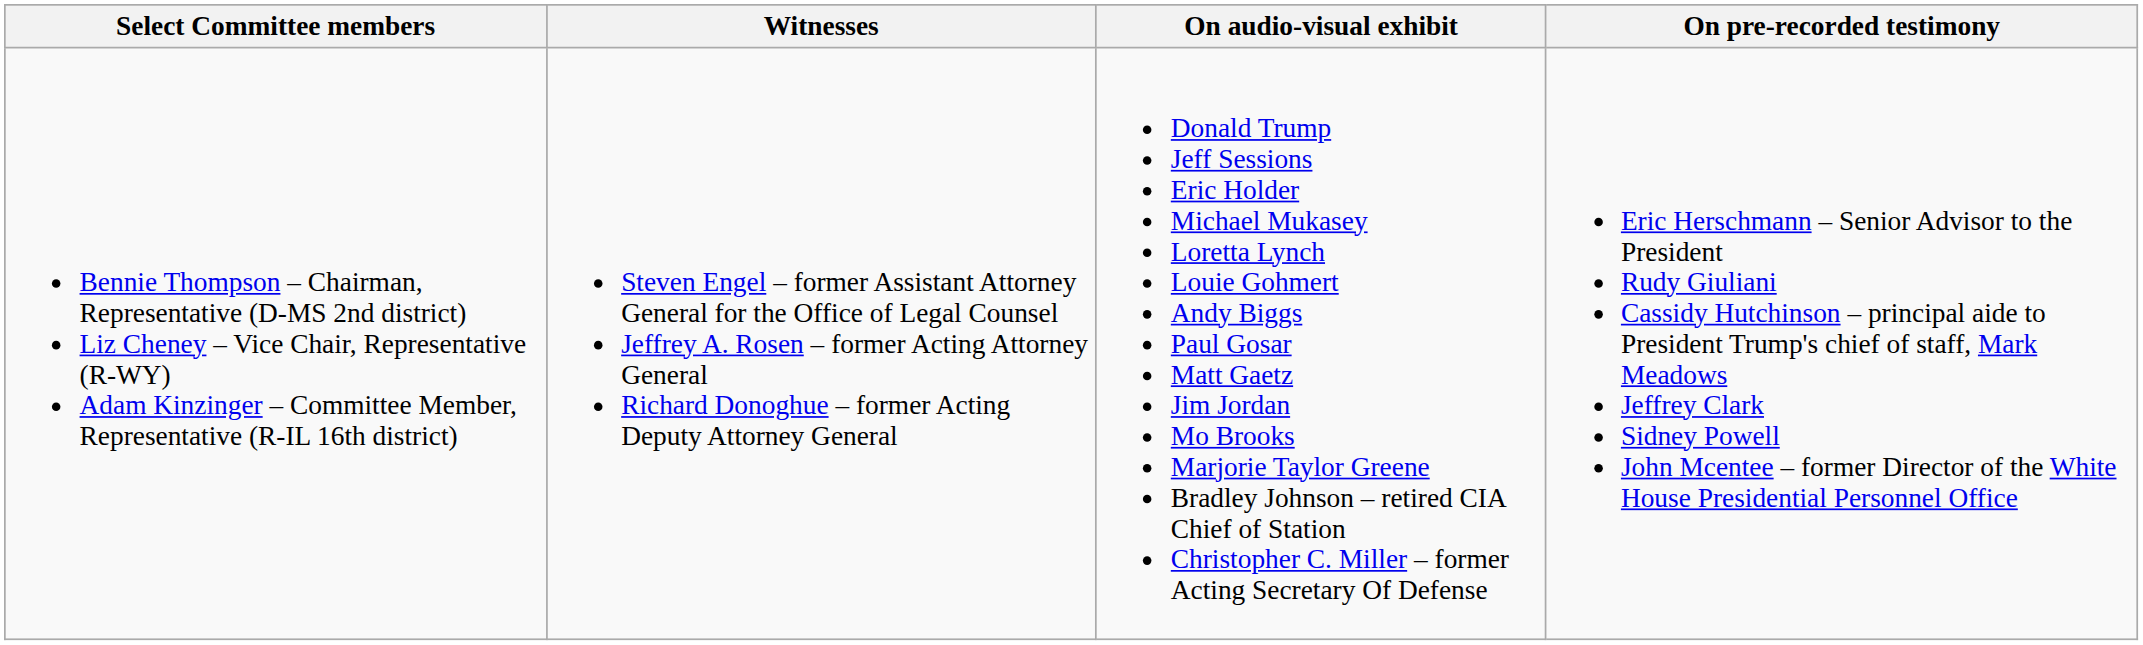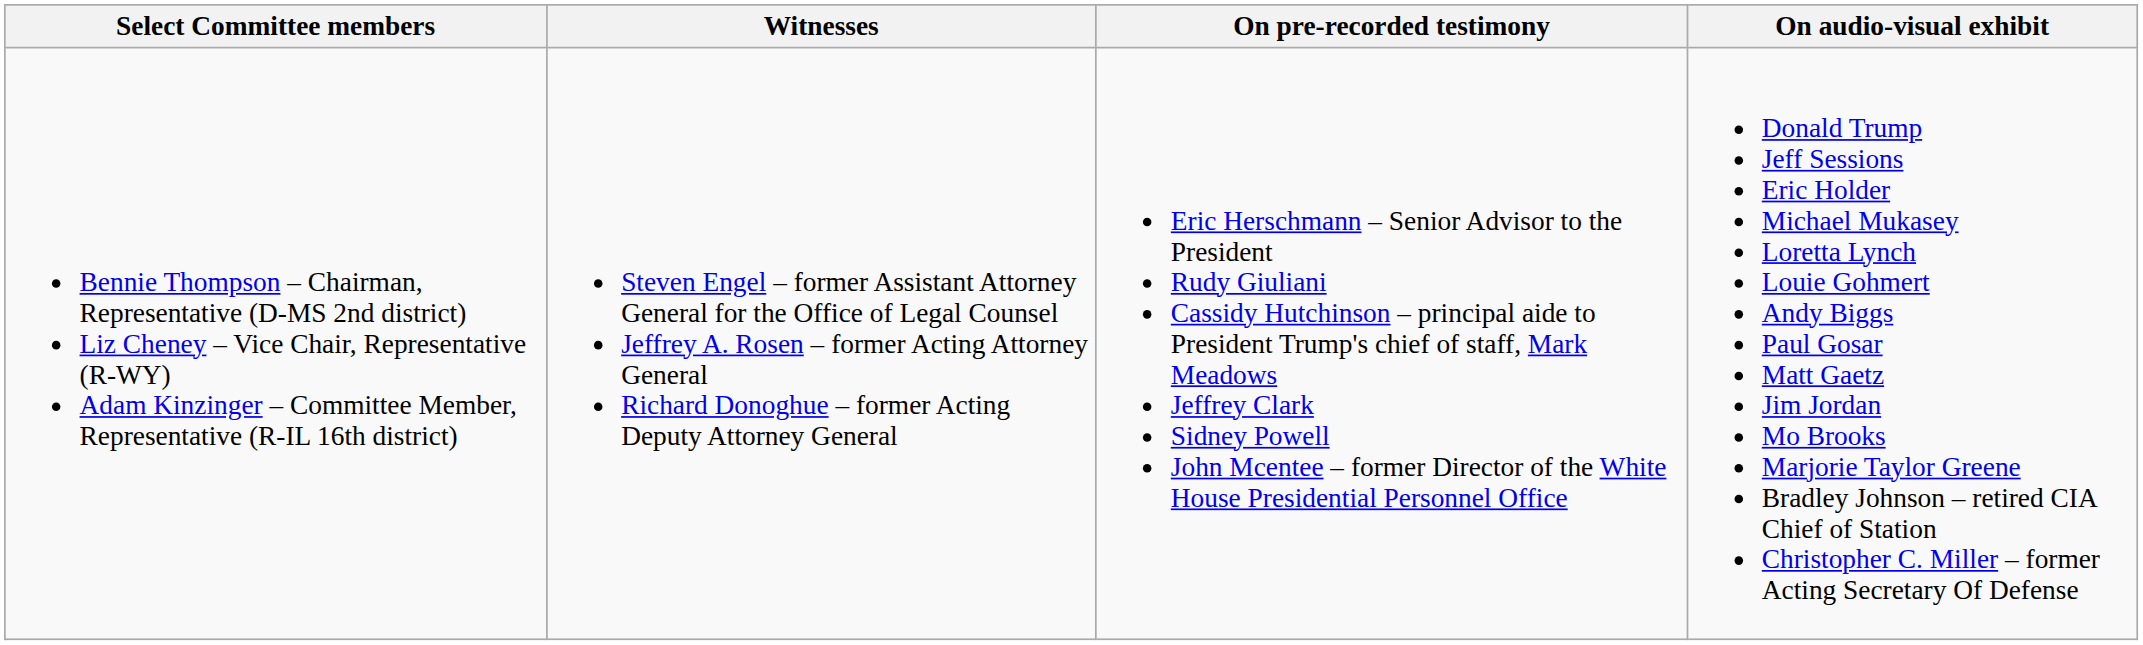columns swapped: (1842, 26) <-> (1321, 26)
